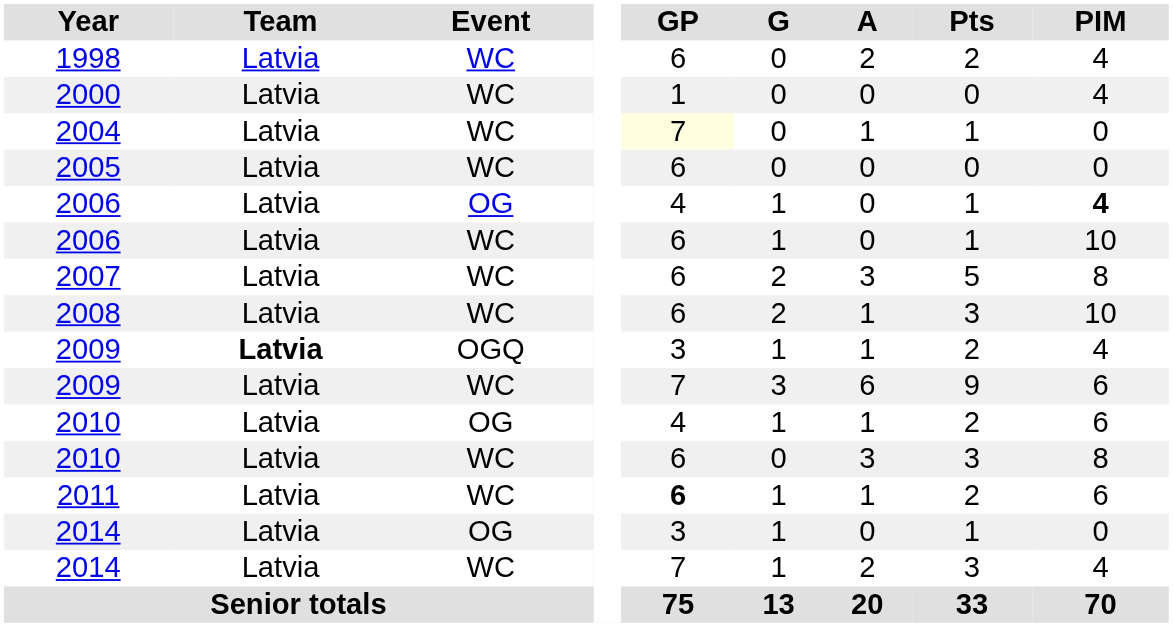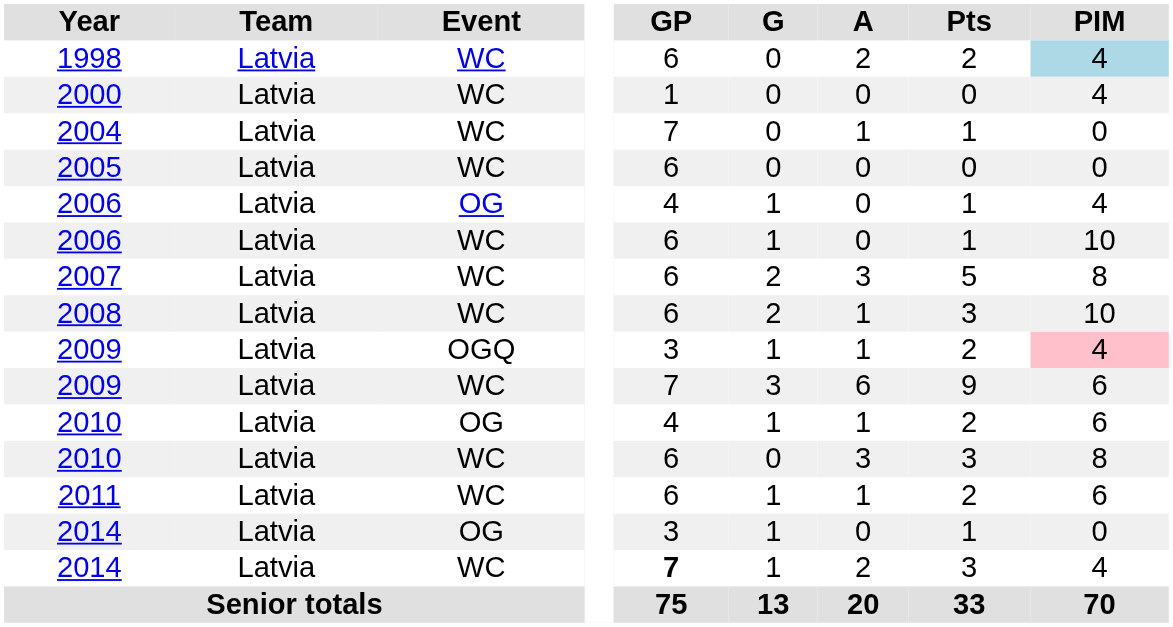(1100, 58) no background -> (1100, 58) lightblue background
(678, 130) lightyellow background -> (671, 130) no background
(1100, 203) bold -> (1100, 203) normal
(281, 349) bold -> (276, 349) normal
(1100, 349) no background -> (1100, 349) pink background
(678, 494) bold -> (671, 494) normal
(678, 567) normal -> (671, 567) bold
